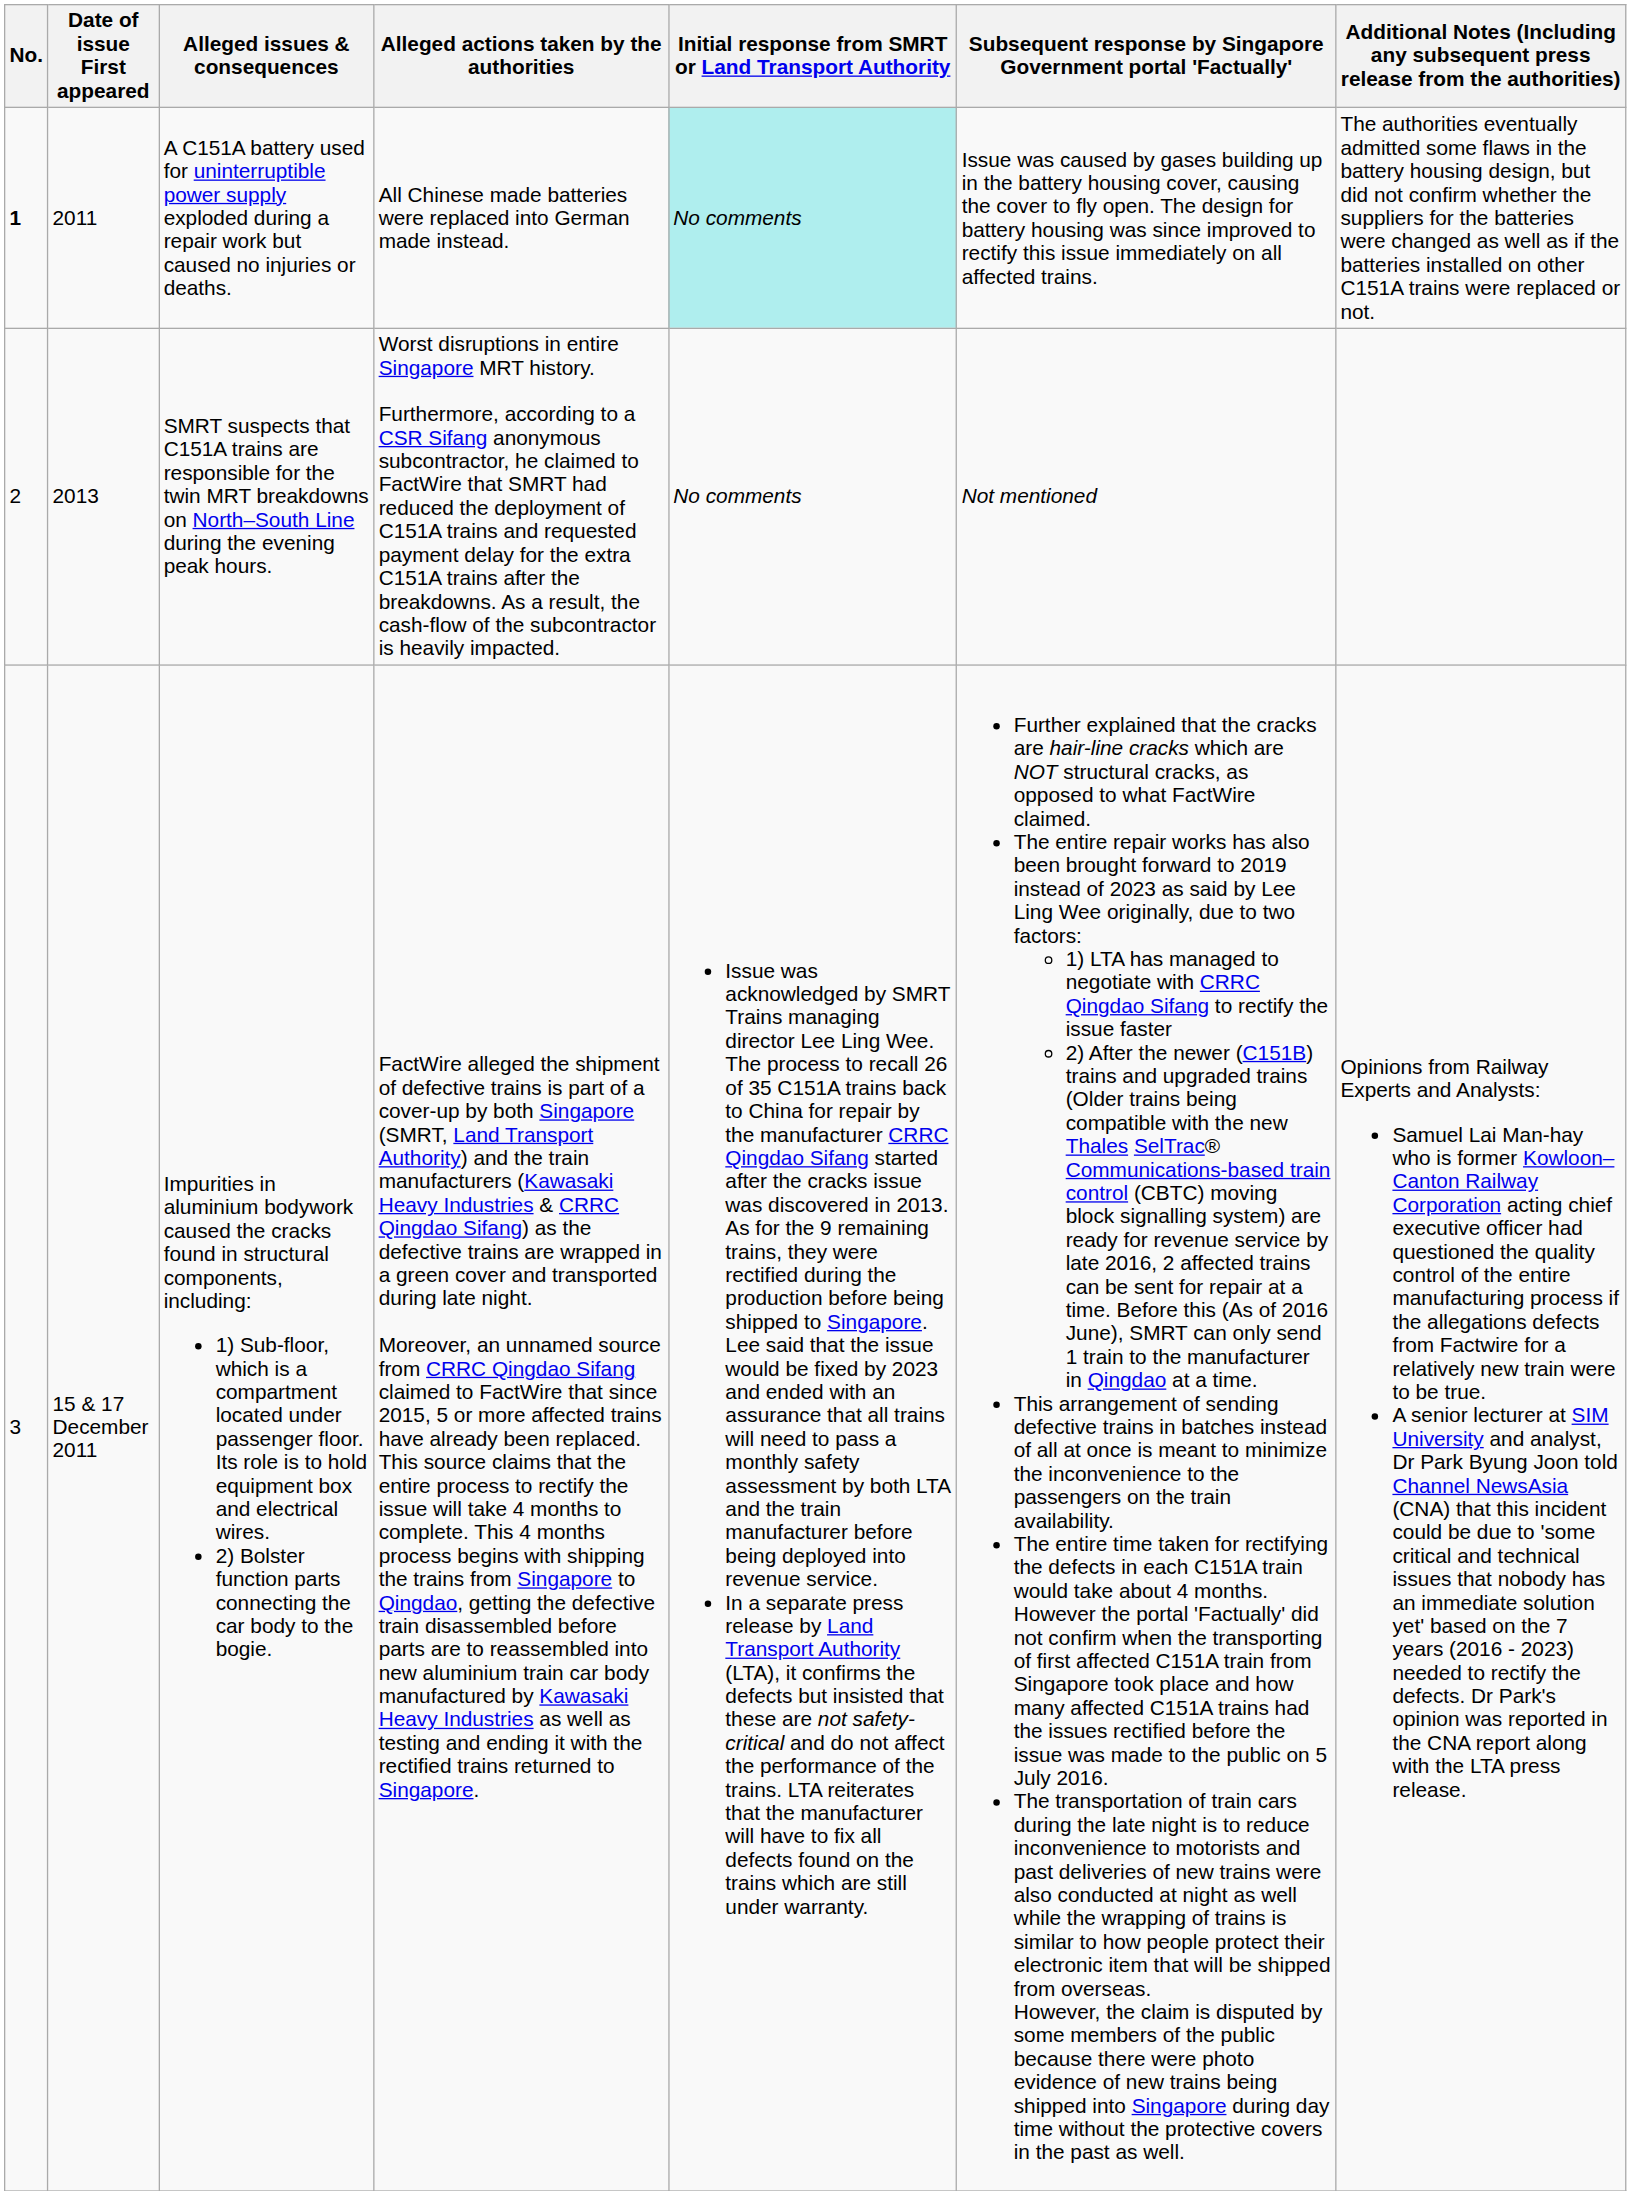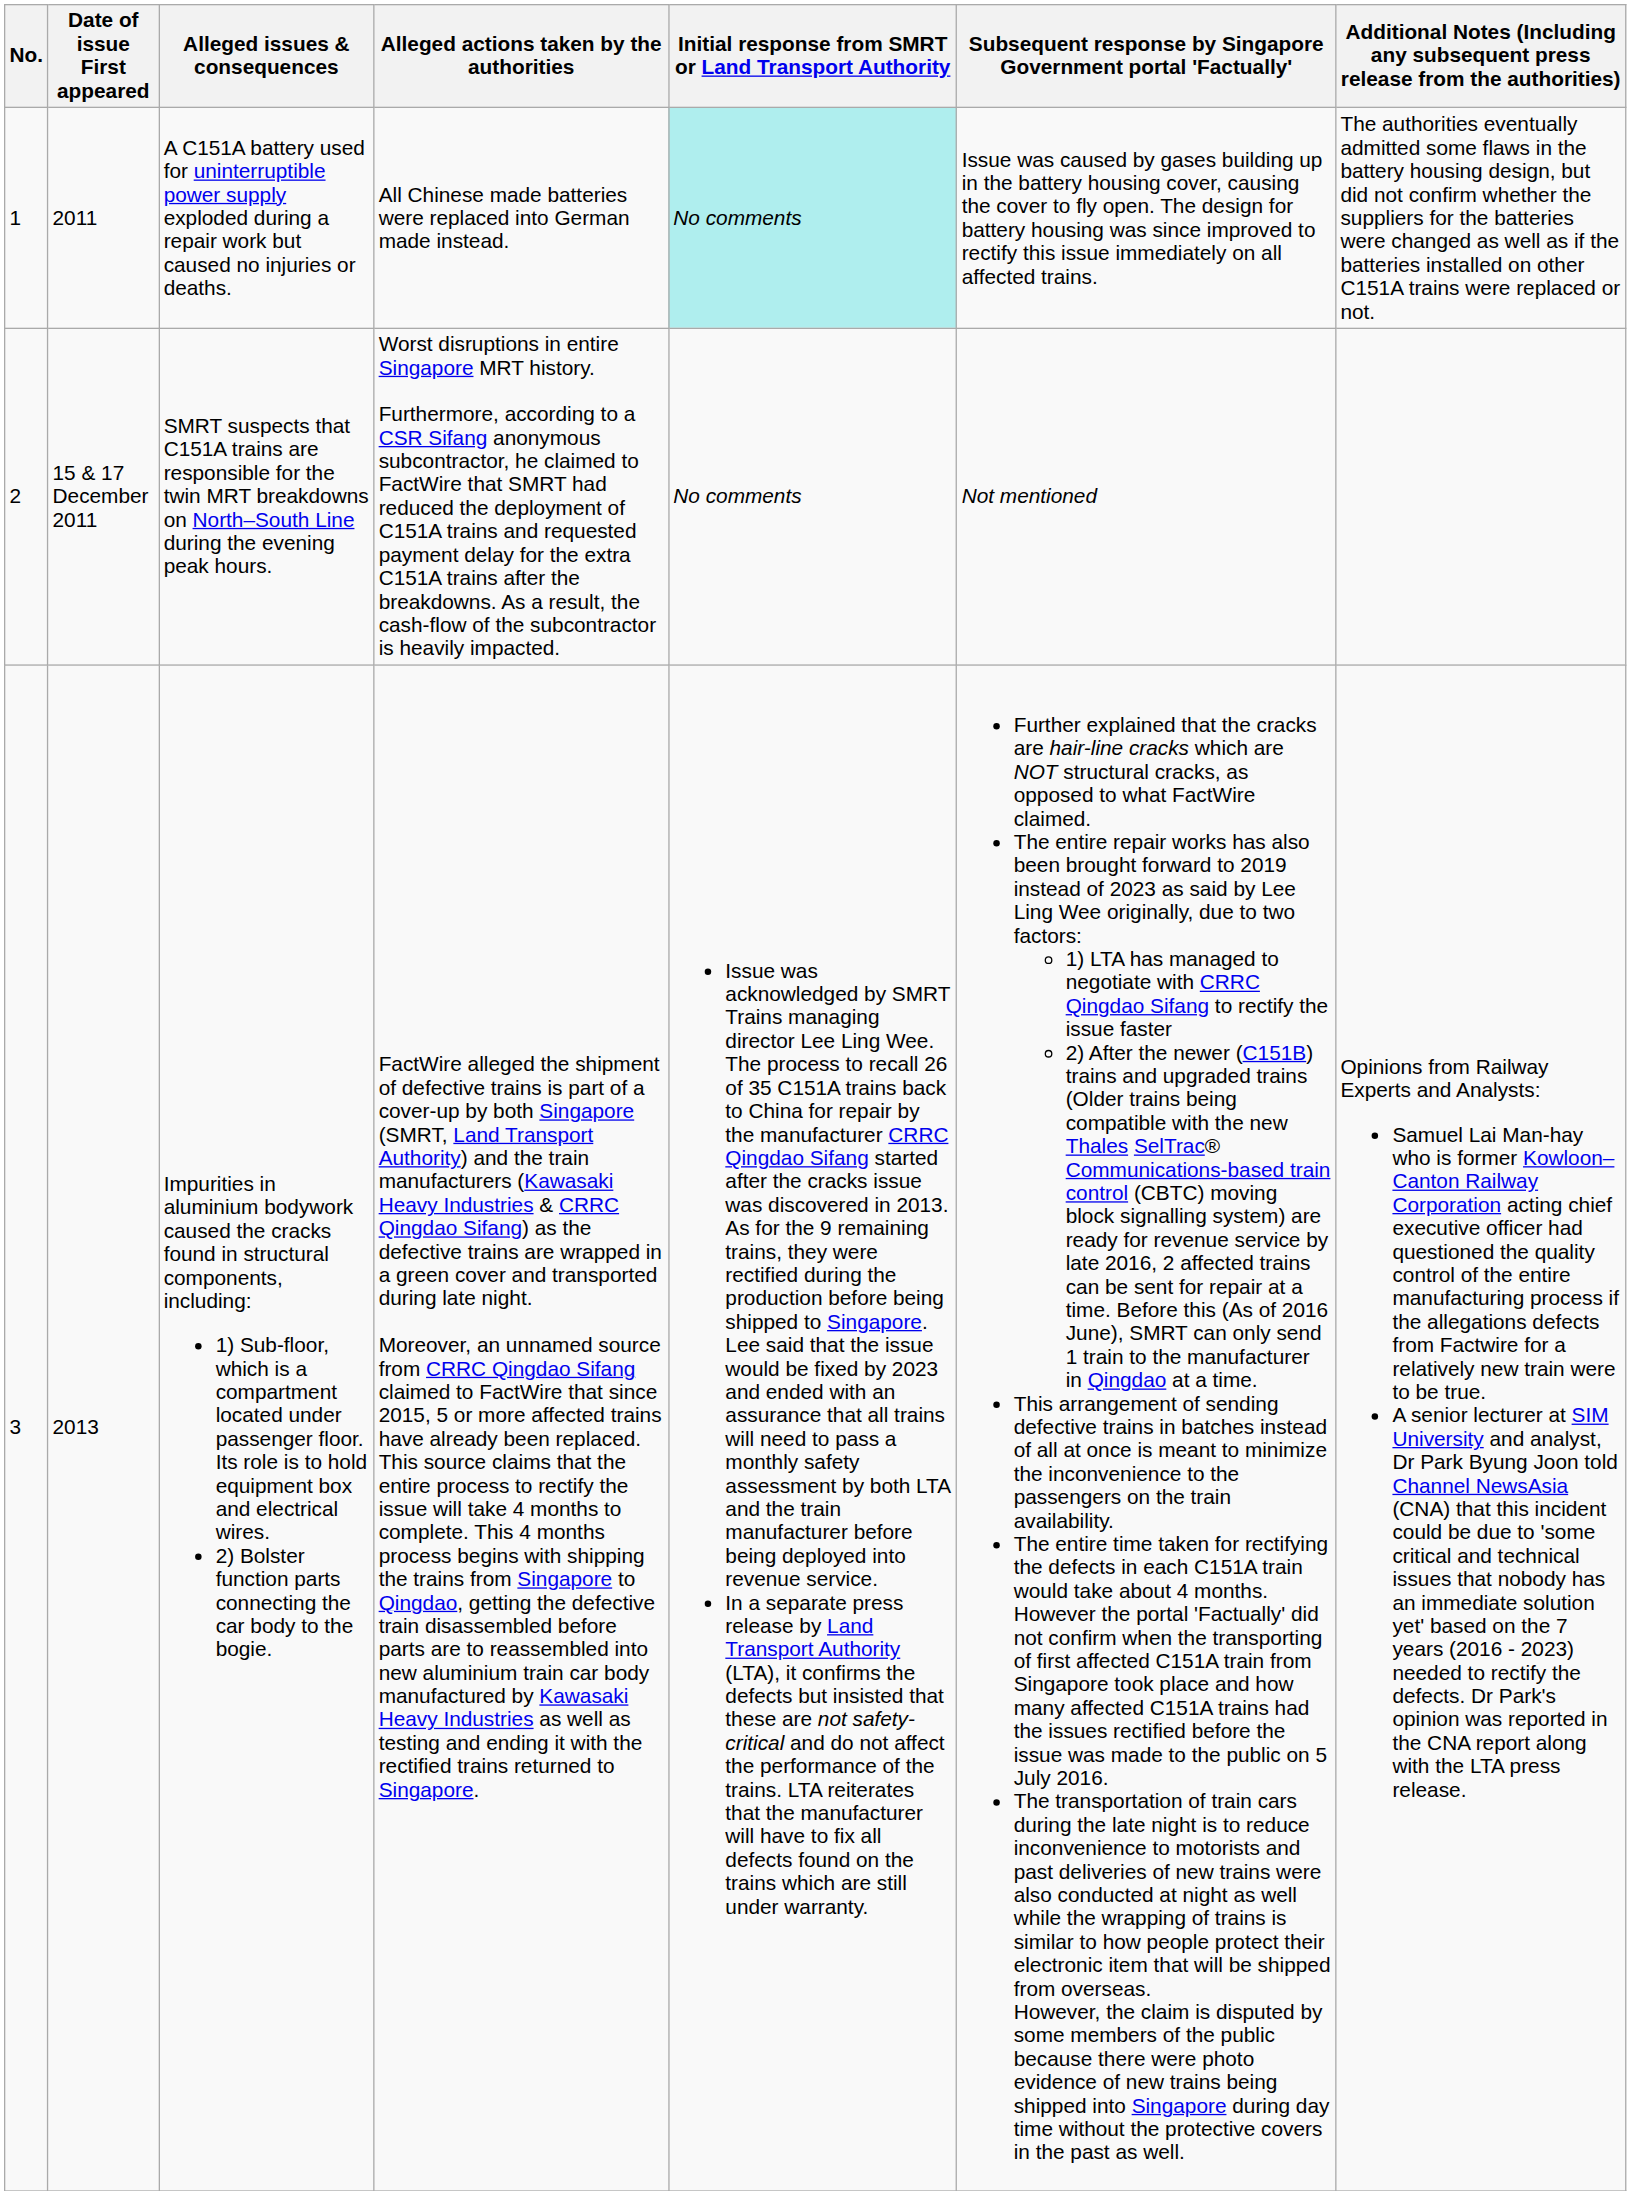(15, 217) bold -> (15, 217) normal
(76, 496) 2013 -> (101, 496) 15 & 17 December 2011
(101, 1427) 15 & 17 December 2011 -> (76, 1427) 2013
